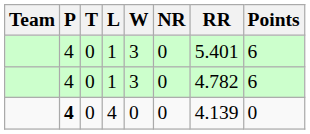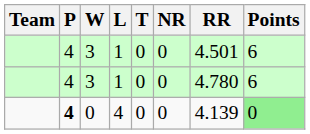columns swapped: (139, 19) <-> (91, 19)
(217, 50) 5.401 -> (217, 50) 4.501
(217, 81) 4.782 -> (217, 81) 4.780
(252, 112) no background -> (252, 112) lightgreen background
